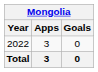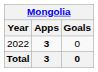(47, 43) normal -> (47, 43) bold
